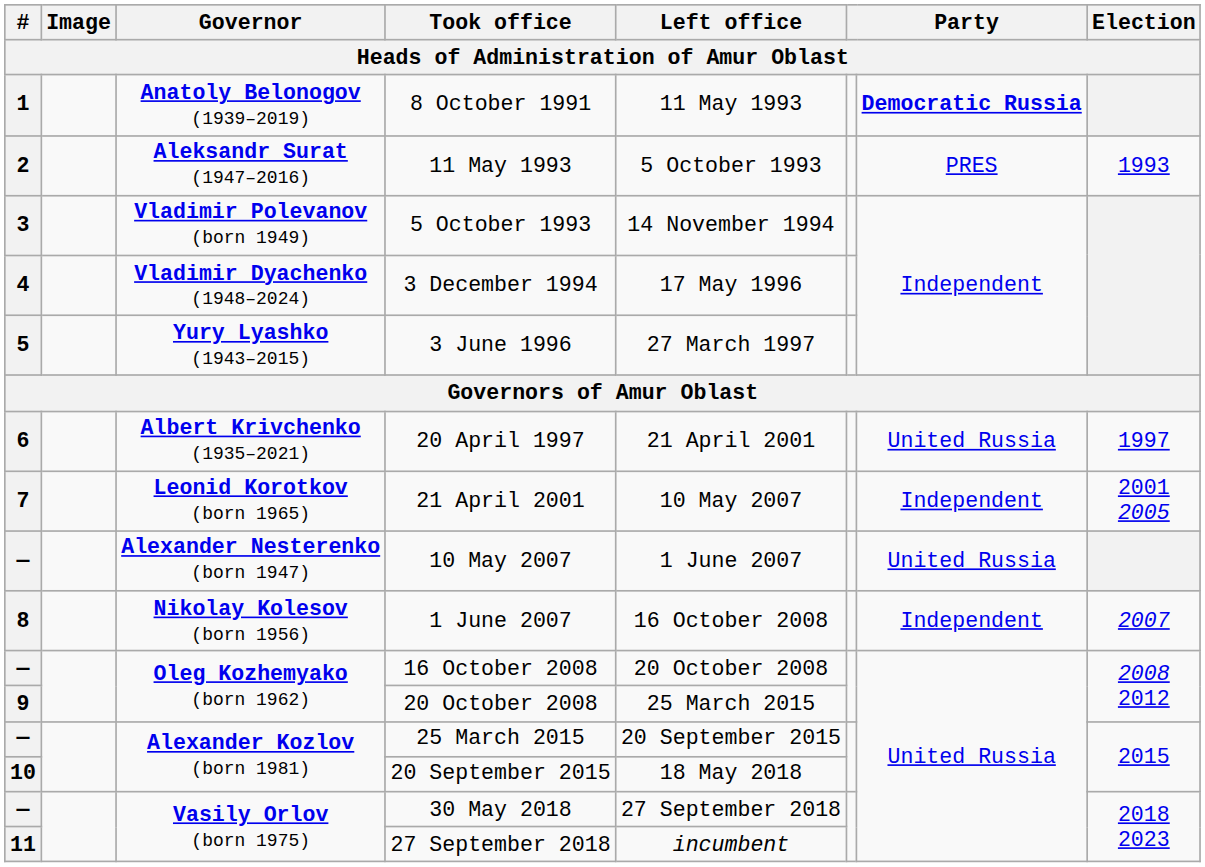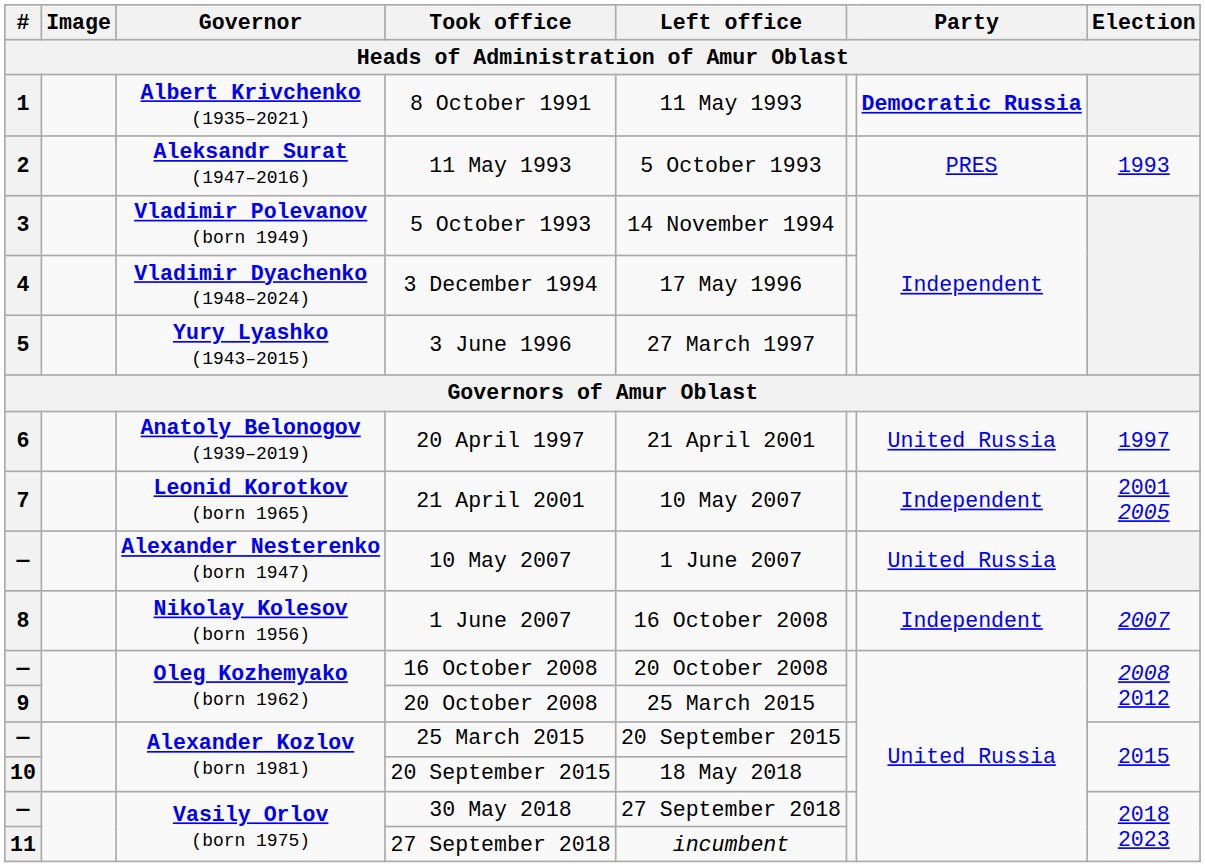(251, 104) Anatoly Belonogov (1939–2019) -> (251, 104) Albert Krivchenko (1935–2021)
(251, 440) Albert Krivchenko (1935–2021) -> (251, 440) Anatoly Belonogov (1939–2019)
